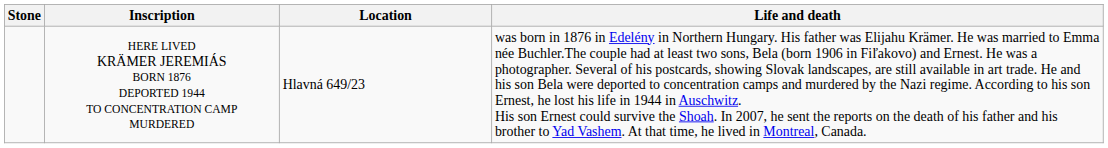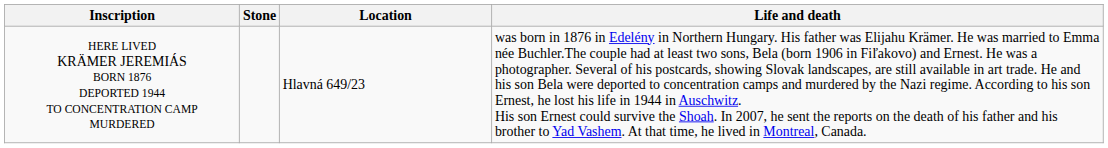columns swapped: (24, 15) <-> (162, 15)
